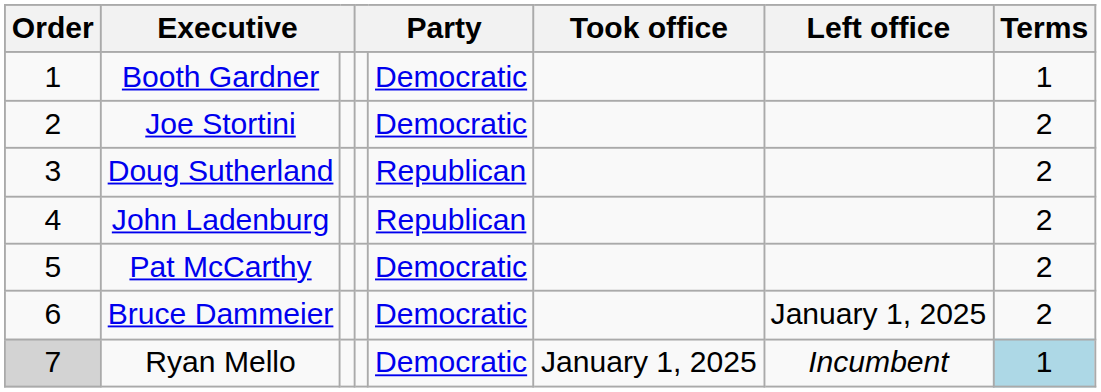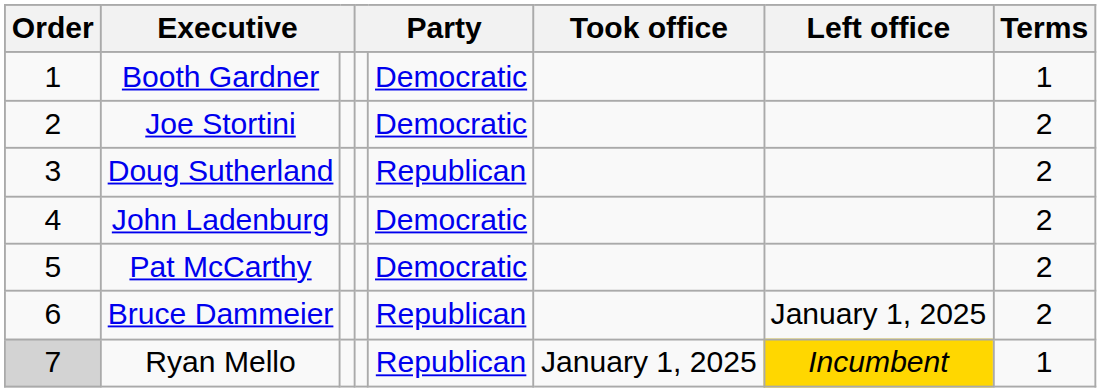(451, 219) Republican -> (451, 219) Democratic
(451, 314) Democratic -> (451, 314) Republican
(451, 362) Democratic -> (451, 362) Republican
(878, 362) no background -> (878, 362) gold background
(1044, 362) lightblue background -> (1044, 362) no background
